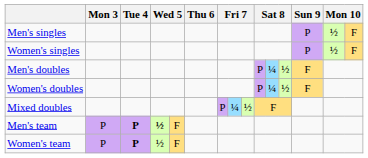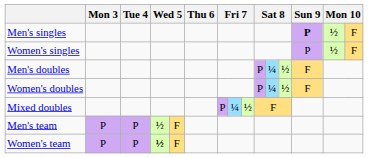(307, 32) normal -> (307, 32) bold
(135, 125) bold -> (135, 125) normal
(160, 125) bold -> (160, 125) normal
(135, 144) bold -> (135, 144) normal
(160, 144) normal -> (160, 144) bold
